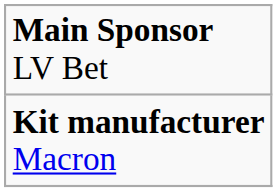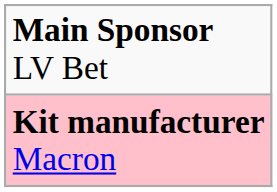(139, 139) no background -> (139, 139) pink background
